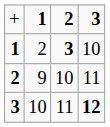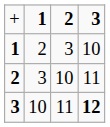(69, 48) bold -> (69, 48) normal
(42, 77) 9 -> (42, 77) 3
